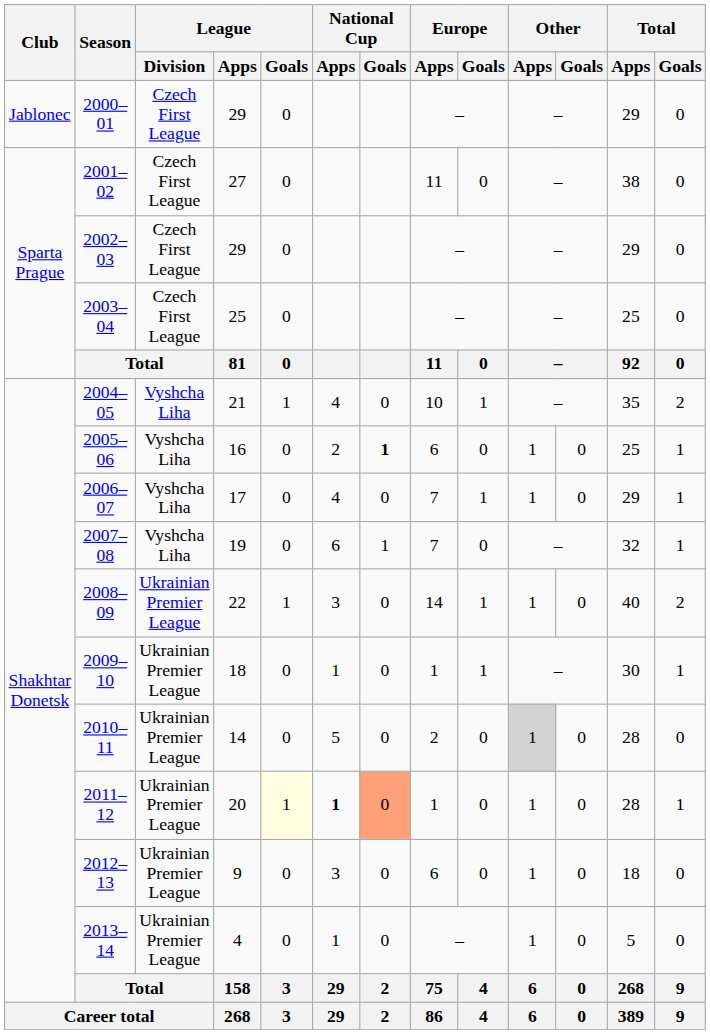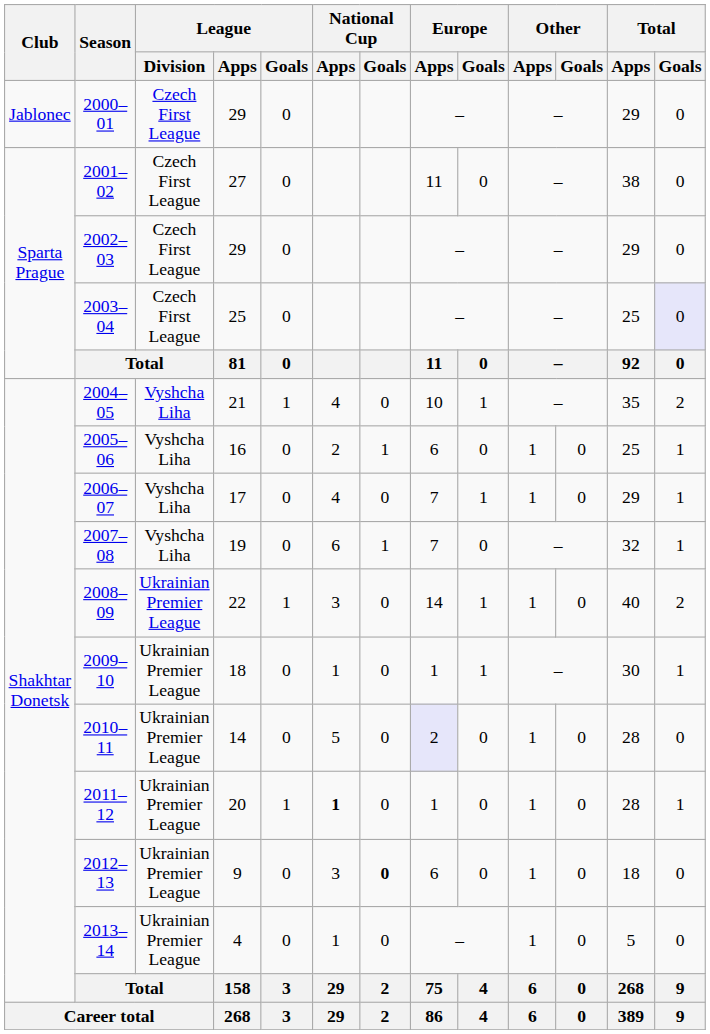(680, 316) no background -> (680, 316) lavender background
(385, 449) bold -> (385, 449) normal
(434, 737) no background -> (434, 737) lavender background
(532, 737) lightgrey background -> (532, 737) no background
(286, 805) lightyellow background -> (286, 805) no background
(385, 805) lightsalmon background -> (385, 805) no background
(385, 872) normal -> (385, 872) bold
